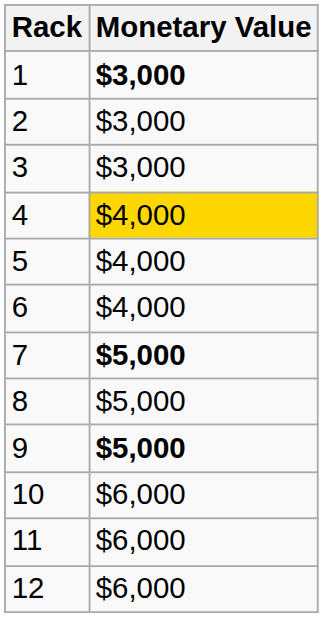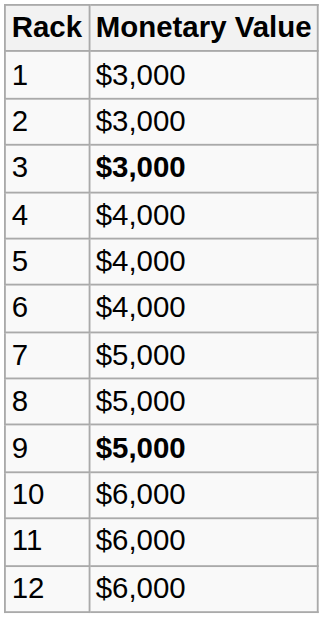(141, 74) bold -> (141, 74) normal
(141, 167) normal -> (141, 167) bold
(141, 214) gold background -> (141, 214) no background
(141, 354) bold -> (141, 354) normal
